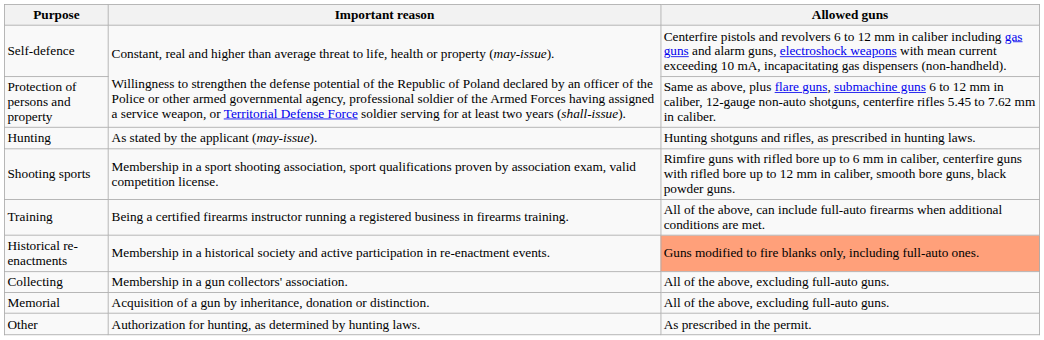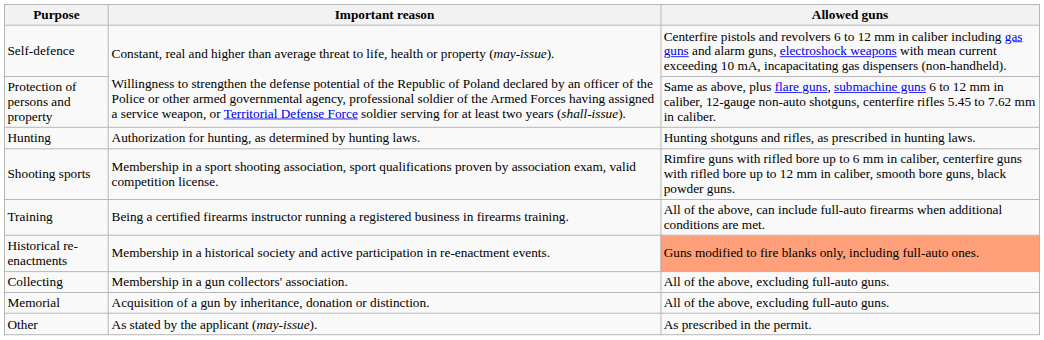(214, 137) As stated by the applicant (may-issue). -> (266, 137) Authorization for hunting, as determined by hunting laws.
(266, 324) Authorization for hunting, as determined by hunting laws. -> (214, 324) As stated by the applicant (may-issue).
